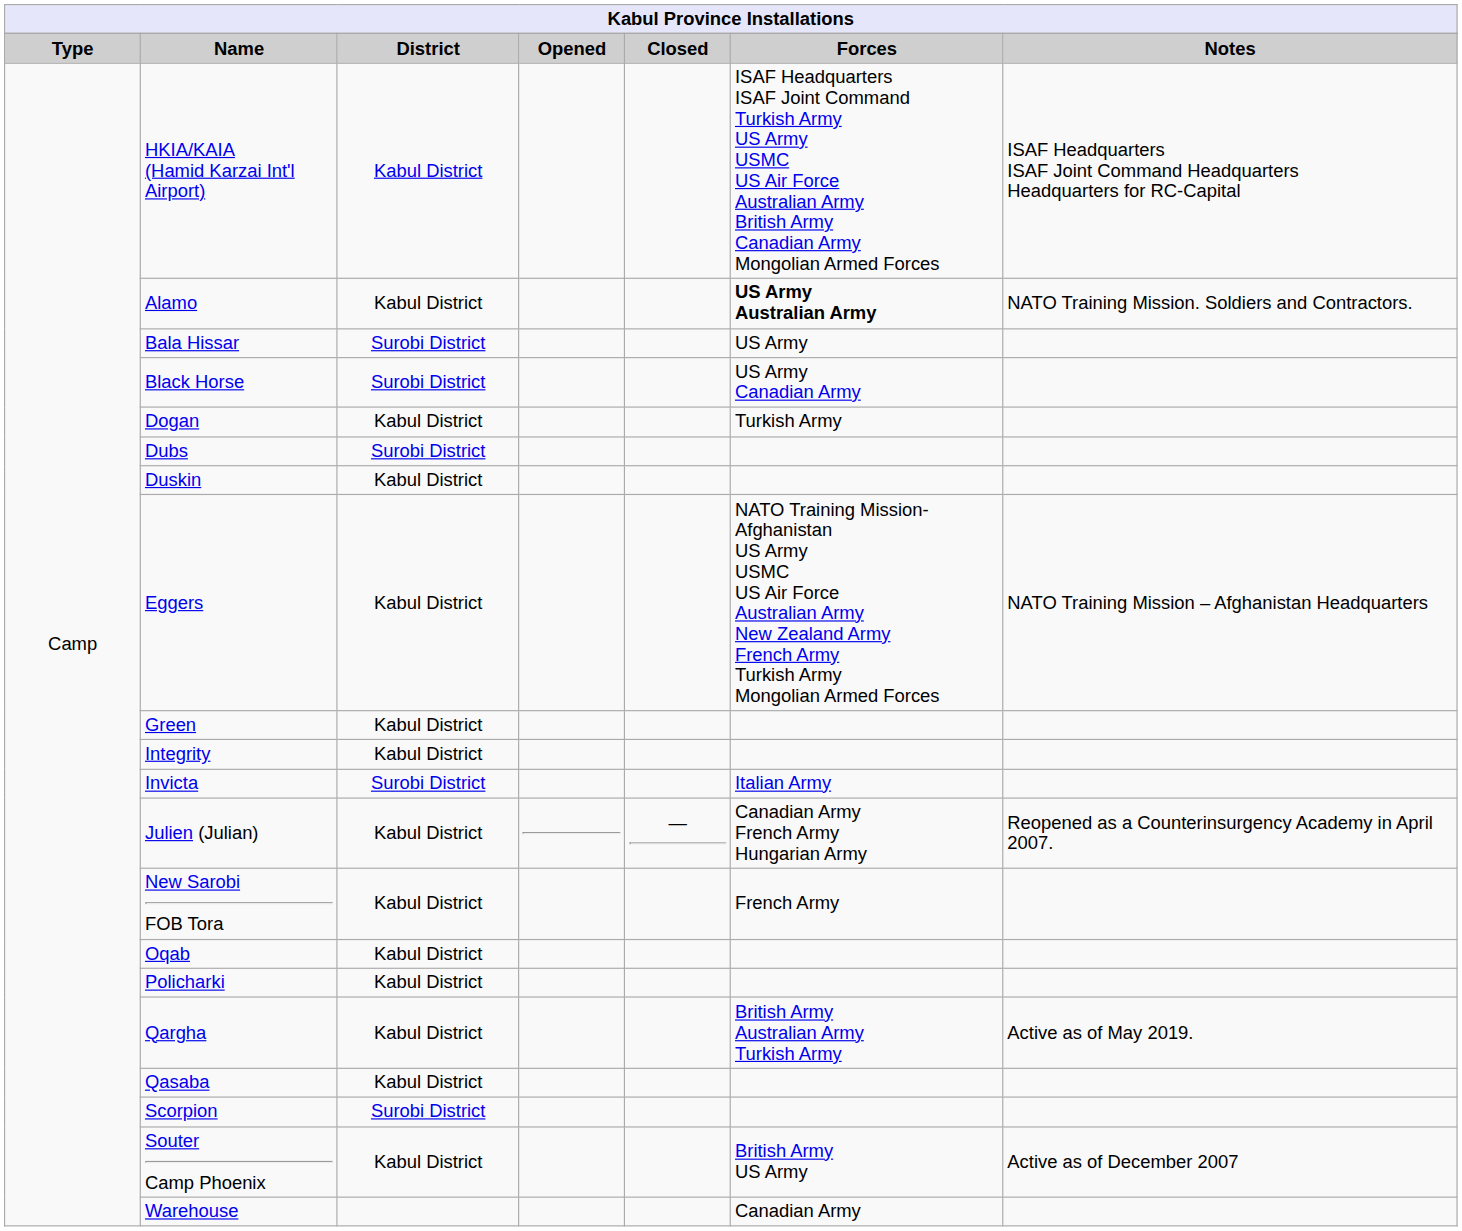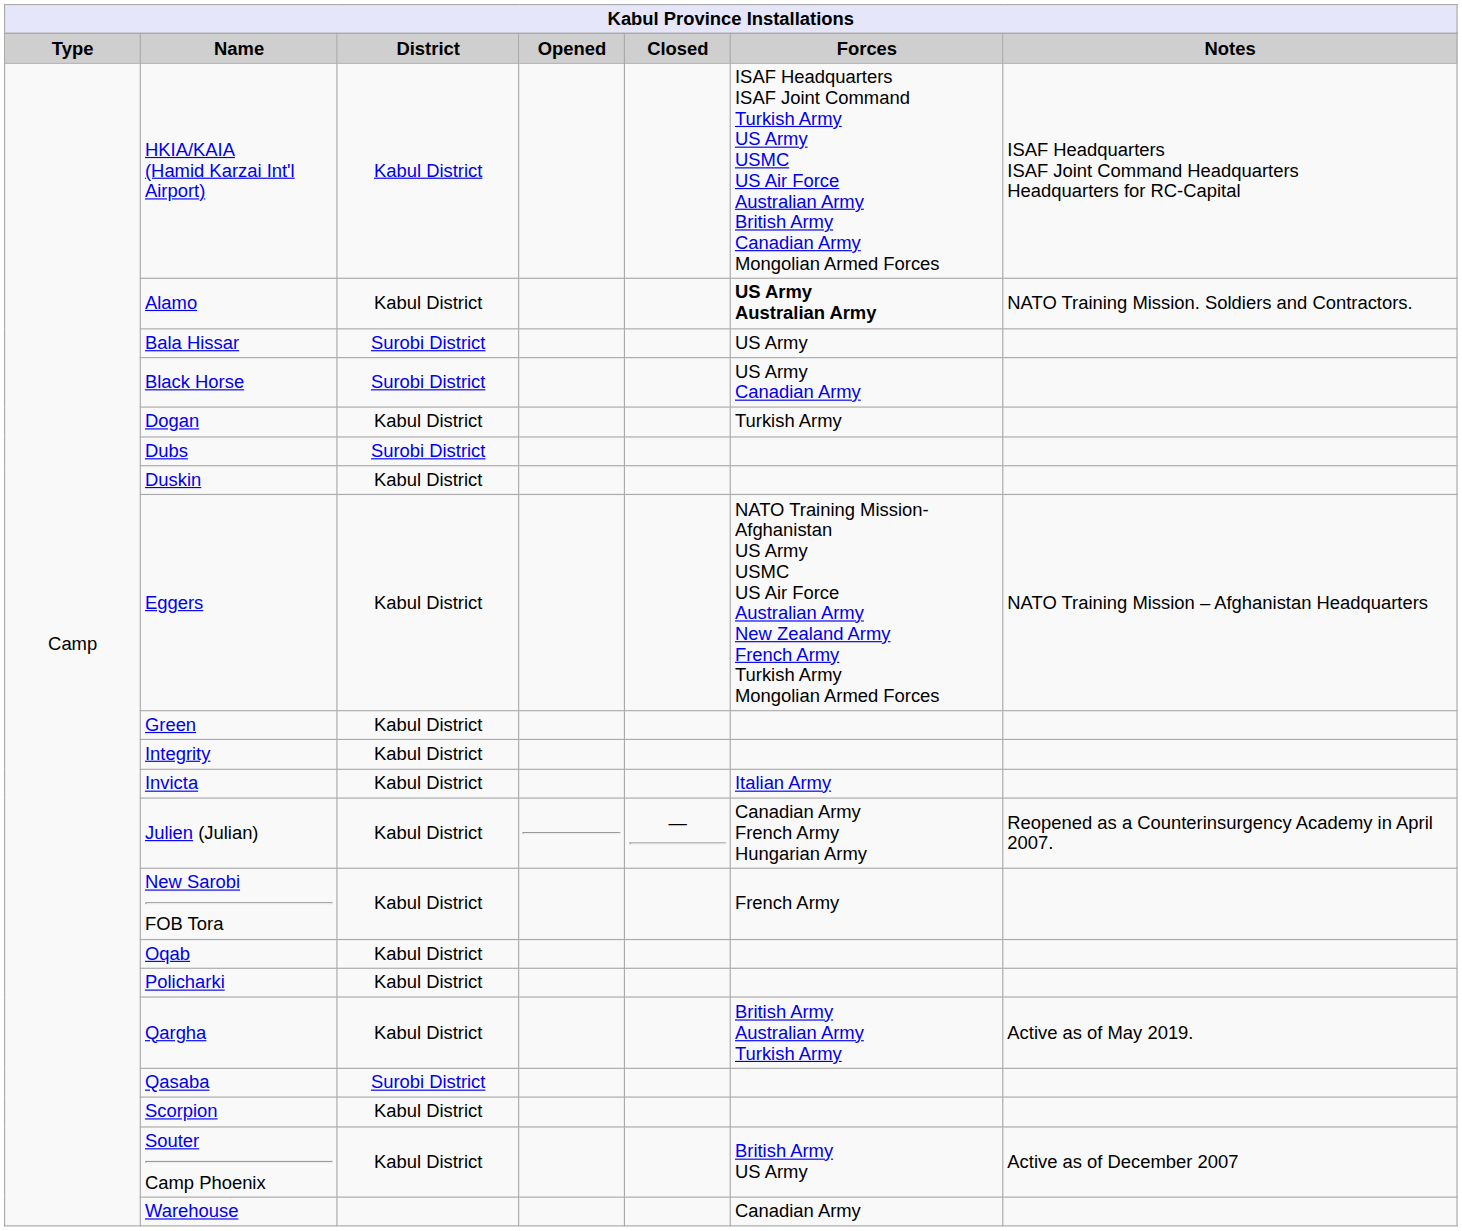(428, 783) Surobi District -> (428, 783) Kabul District
(428, 1082) Kabul District -> (428, 1082) Surobi District
(428, 1111) Surobi District -> (428, 1111) Kabul District
